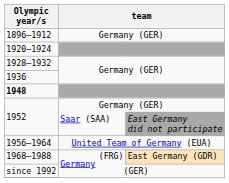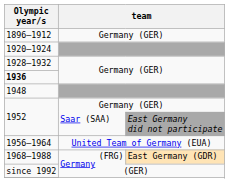(16, 77) normal -> (16, 77) bold
(16, 91) bold -> (16, 91) normal
